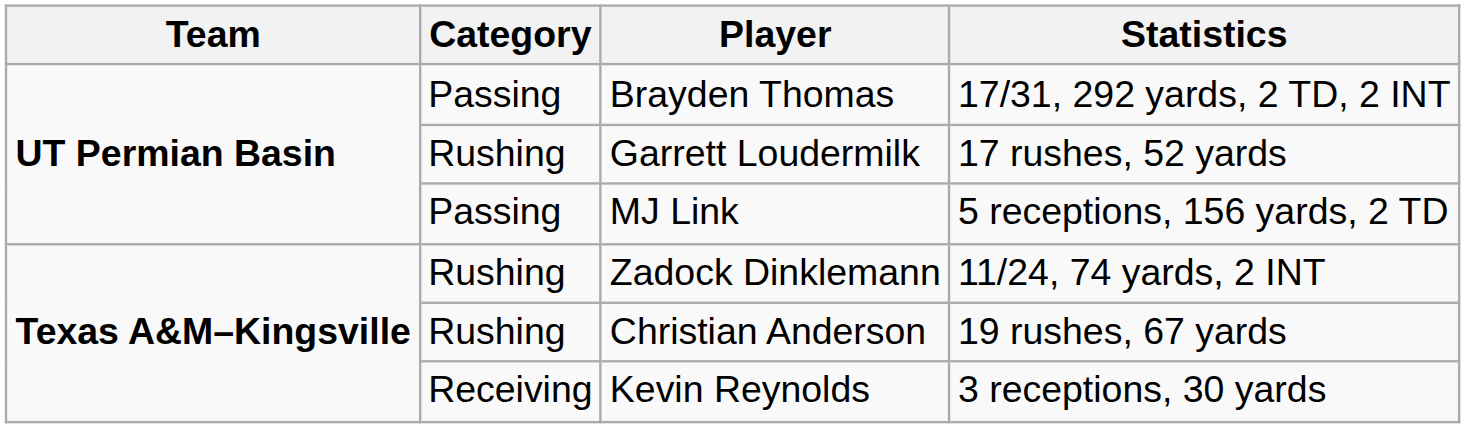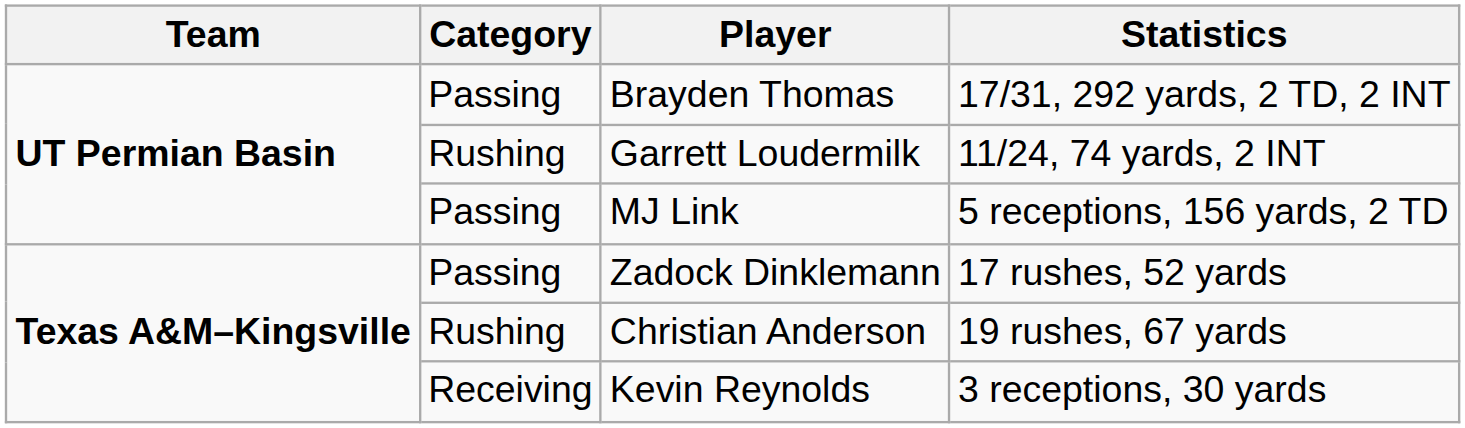(1122, 153) 17 rushes, 52 yards -> (1142, 153) 11/24, 74 yards, 2 INT
(497, 272) Rushing -> (495, 272) Passing
(1142, 272) 11/24, 74 yards, 2 INT -> (1122, 272) 17 rushes, 52 yards
